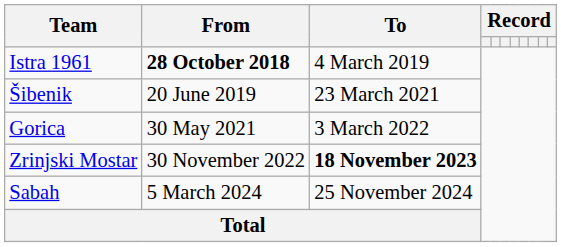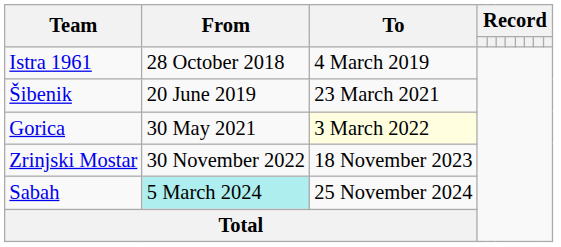(218, 62) bold -> (216, 62) normal
(372, 127) no background -> (372, 127) lightyellow background
(396, 160) bold -> (393, 160) normal
(204, 192) no background -> (204, 192) paleturquoise background
